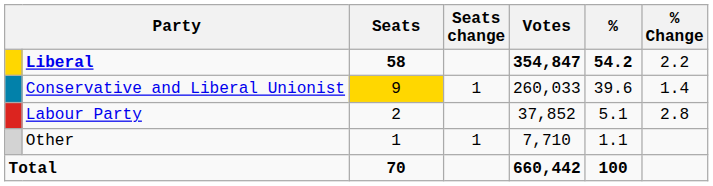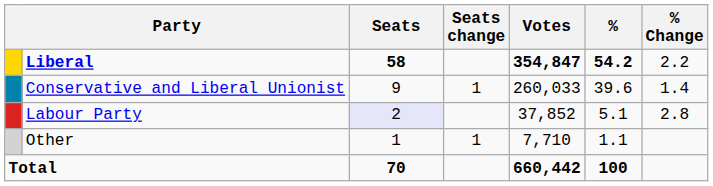(396, 89) gold background -> (396, 89) no background
(396, 115) no background -> (396, 115) lavender background
